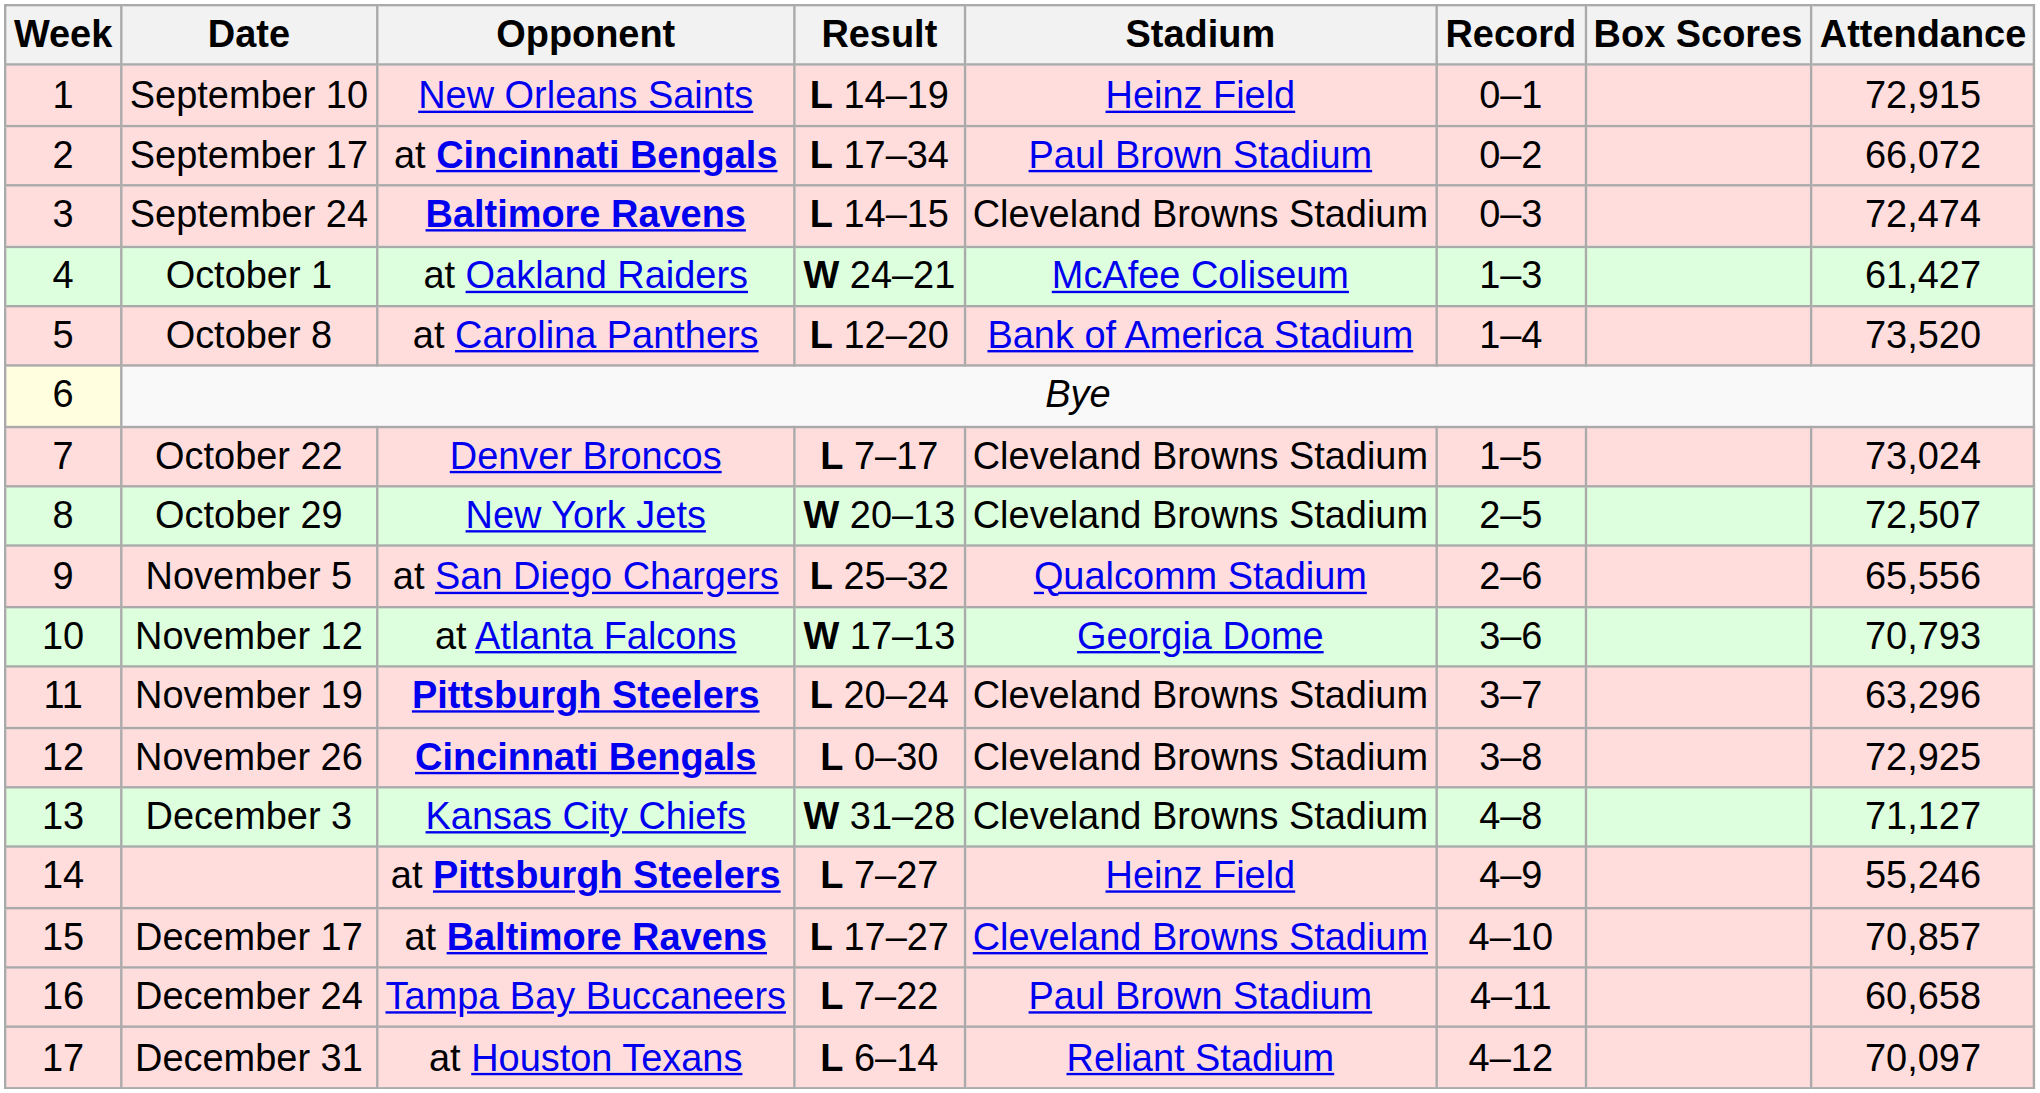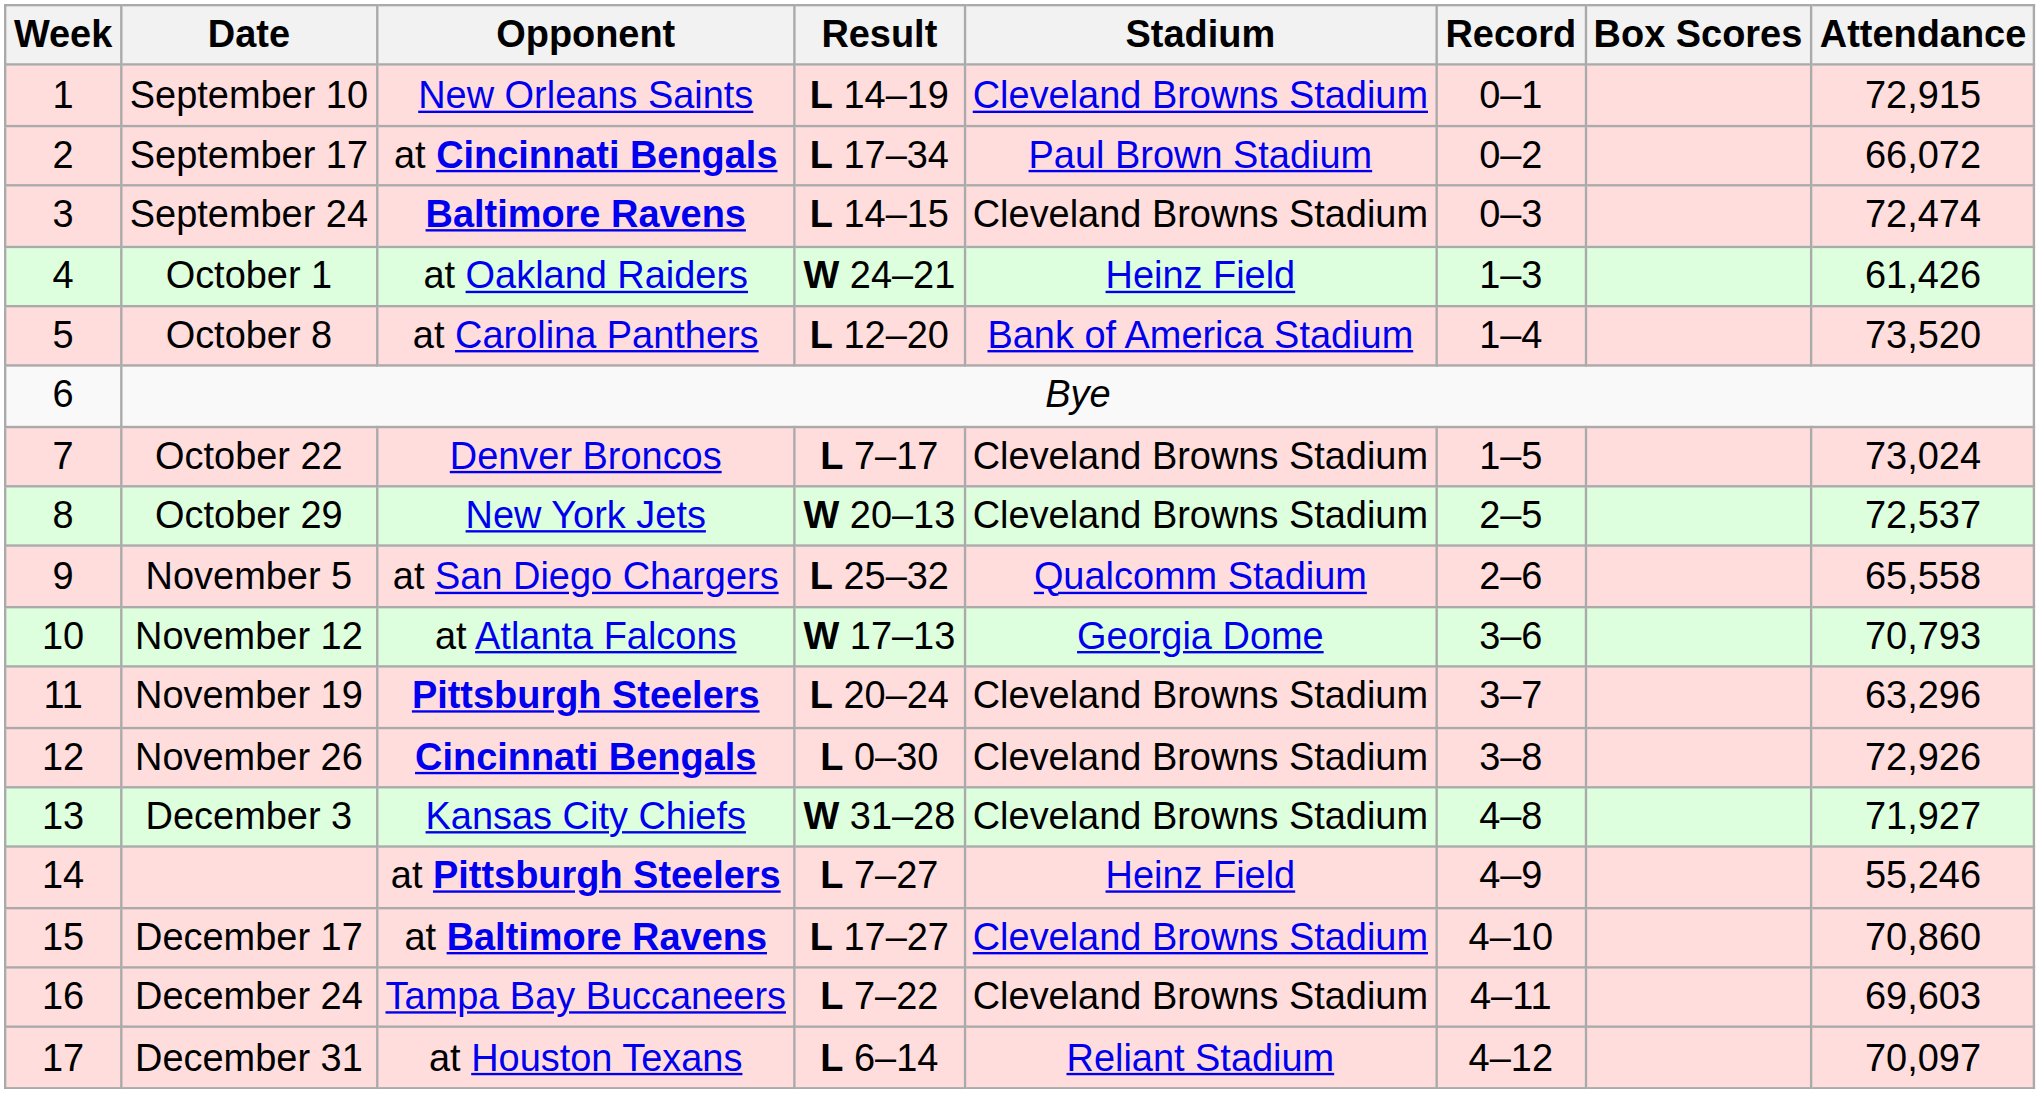(1200, 94) Heinz Field -> (1200, 94) Cleveland Browns Stadium
(1200, 275) McAfee Coliseum -> (1200, 275) Heinz Field
(1923, 275) 61,427 -> (1923, 275) 61,426
(63, 395) lightyellow background -> (63, 395) no background
(1923, 515) 72,507 -> (1923, 515) 72,537
(1923, 575) 65,556 -> (1923, 575) 65,558
(1923, 756) 72,925 -> (1923, 756) 72,926
(1923, 816) 71,127 -> (1923, 816) 71,927
(1923, 936) 70,857 -> (1923, 936) 70,860
(1200, 996) Paul Brown Stadium -> (1200, 996) Cleveland Browns Stadium
(1923, 996) 60,658 -> (1923, 996) 69,603
